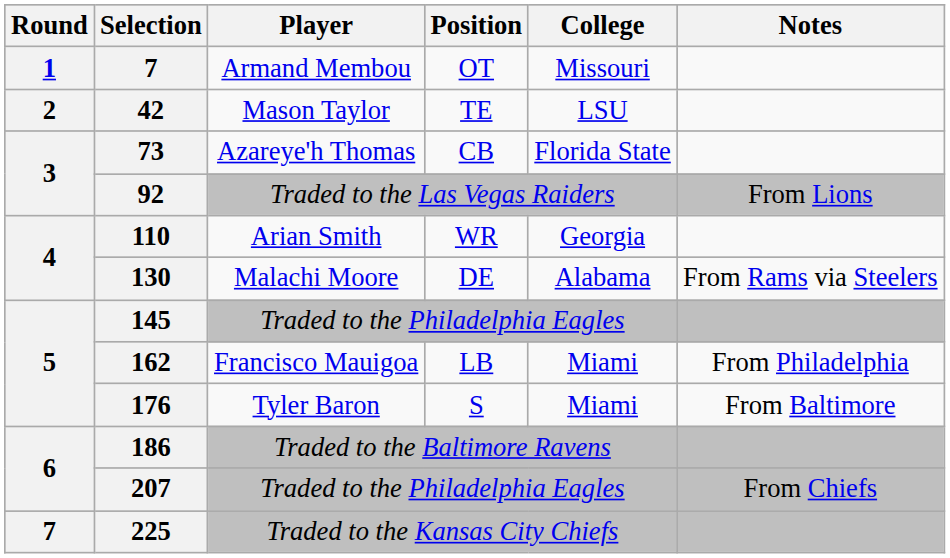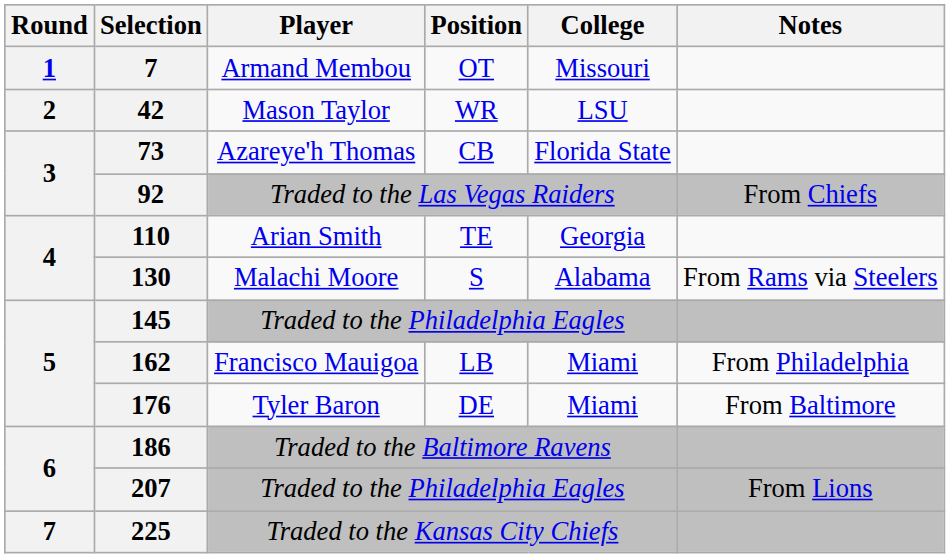(476, 109) TE -> (476, 109) WR
(810, 194) From Lions -> (810, 194) From Chiefs
(476, 236) WR -> (476, 236) TE
(476, 278) DE -> (476, 278) S
(476, 404) S -> (476, 404) DE
(810, 488) From Chiefs -> (810, 488) From Lions
